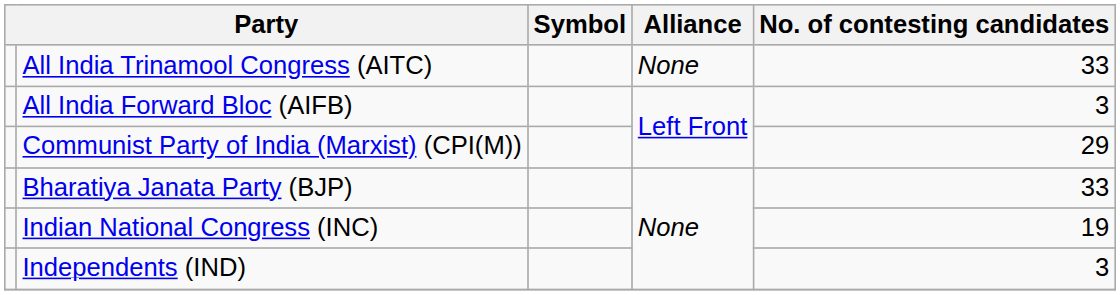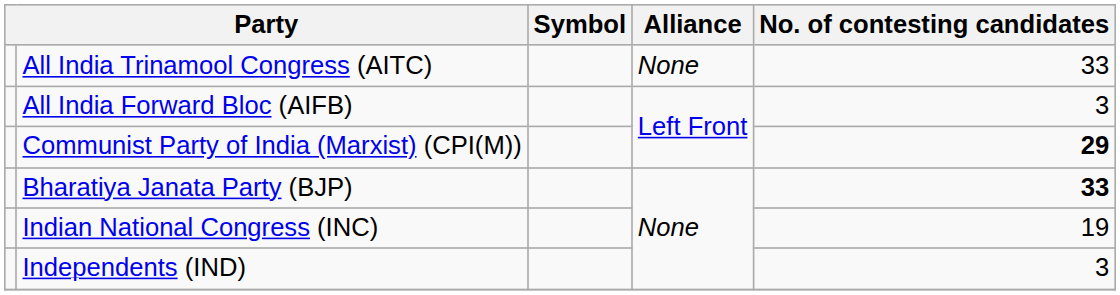(1095, 146) normal -> (1095, 146) bold
(1095, 187) normal -> (1095, 187) bold
